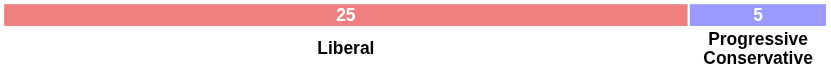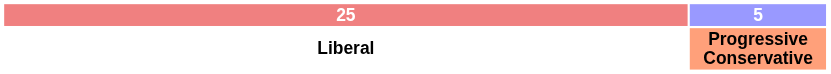(758, 48) no background -> (758, 48) lightsalmon background
